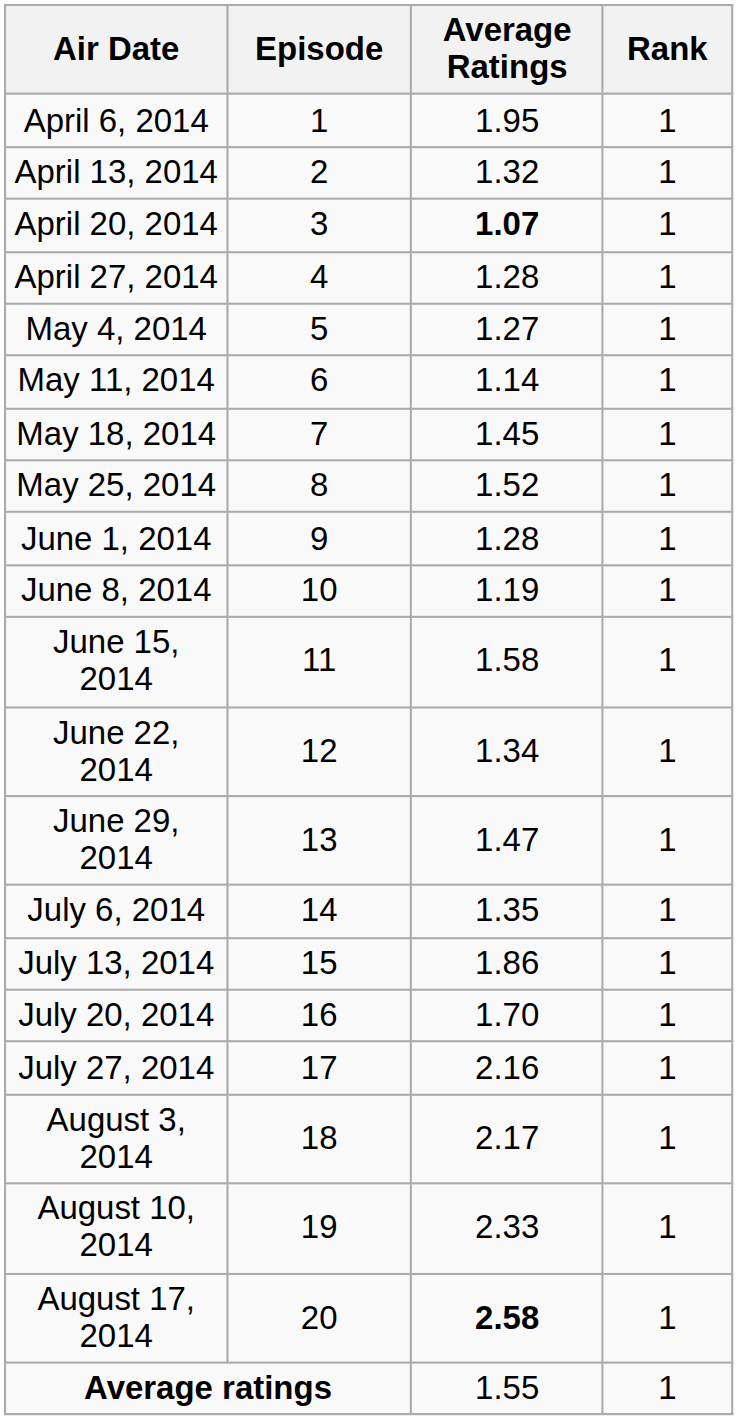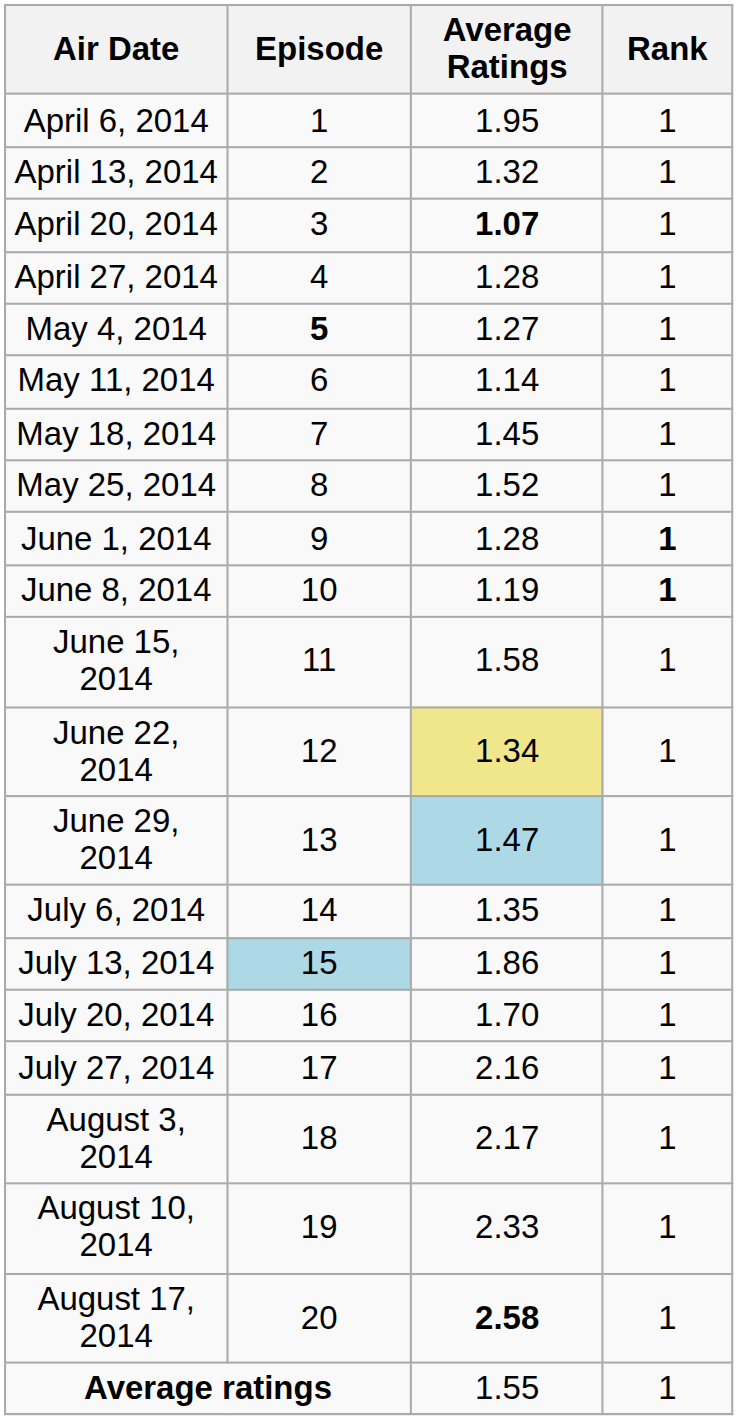(319, 329) normal -> (319, 329) bold
(667, 538) normal -> (667, 538) bold
(667, 590) normal -> (667, 590) bold
(507, 750) no background -> (507, 750) khaki background
(507, 839) no background -> (507, 839) lightblue background
(319, 963) no background -> (319, 963) lightblue background
